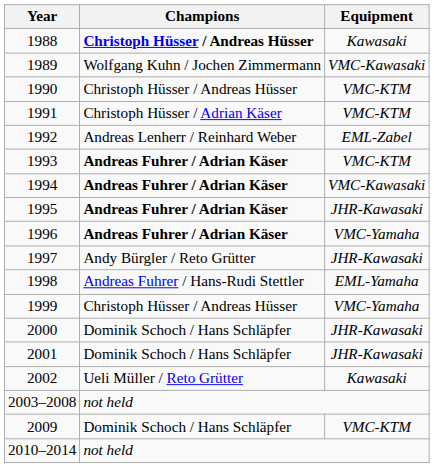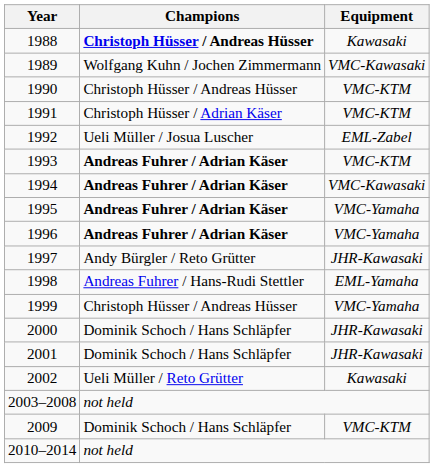(190, 137) Andreas Lenherr / Reinhard Weber -> (168, 137) Ueli Müller / Josua Luscher
(377, 209) JHR-Kawasaki -> (377, 209) VMC-Yamaha
